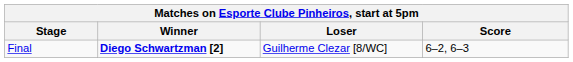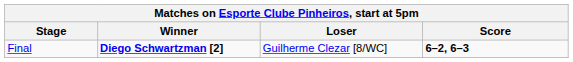(447, 48) normal -> (447, 48) bold
